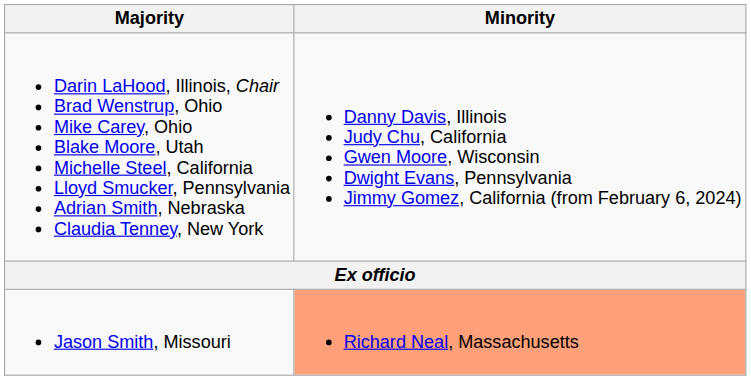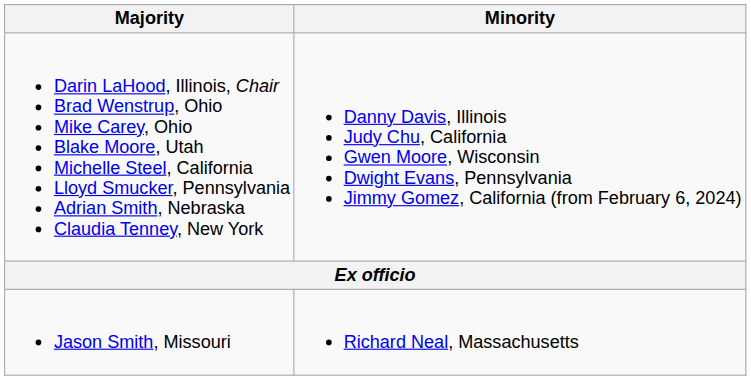(520, 342) lightsalmon background -> (520, 342) no background
